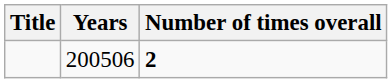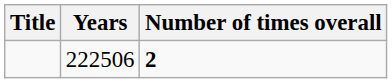(100, 58) 200506 -> (100, 58) 222506
